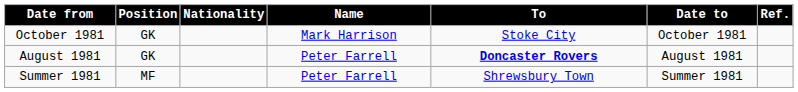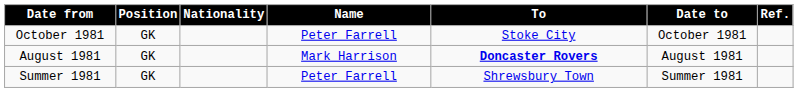(349, 35) Mark Harrison -> (349, 35) Peter Farrell
(349, 56) Peter Farrell -> (349, 56) Mark Harrison
(148, 76) MF -> (148, 76) GK
